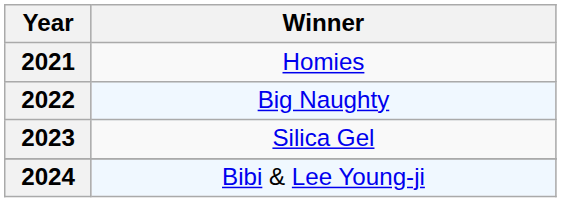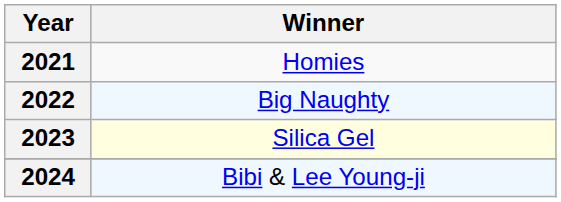(323, 138) no background -> (323, 138) lightyellow background
